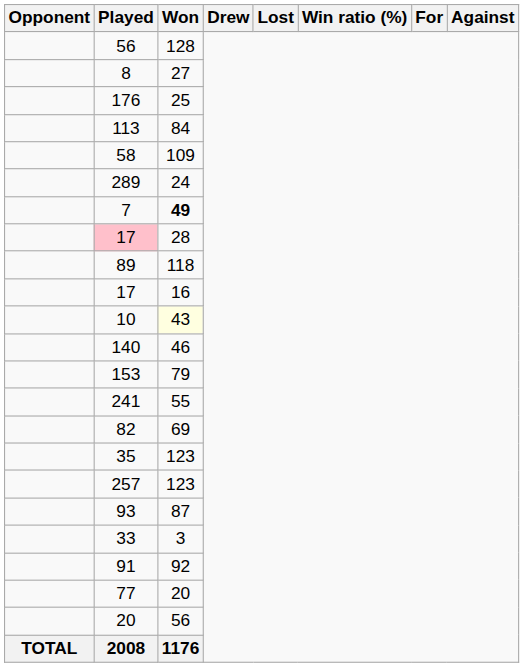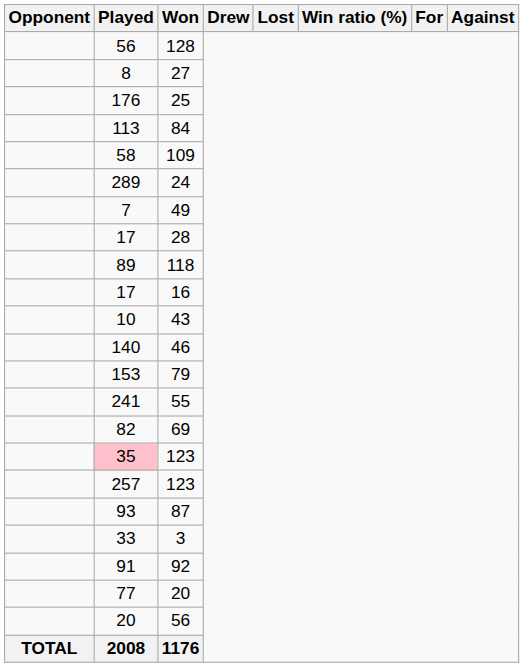(181, 210) bold -> (181, 210) normal
(126, 237) pink background -> (126, 237) no background
(181, 319) lightyellow background -> (181, 319) no background
(126, 456) no background -> (126, 456) pink background
